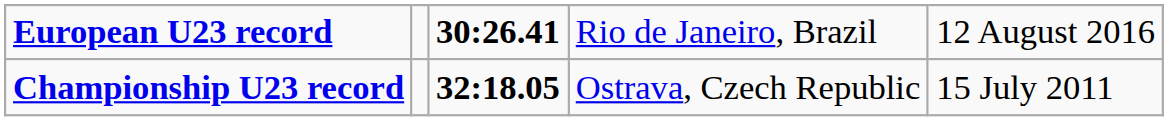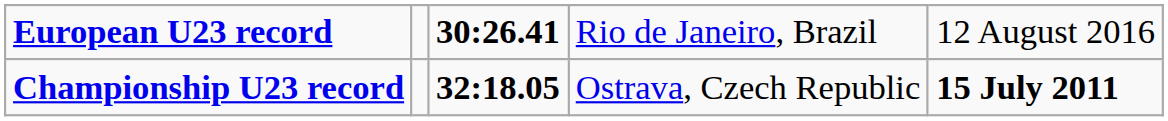(1025, 86) normal -> (1027, 86) bold
